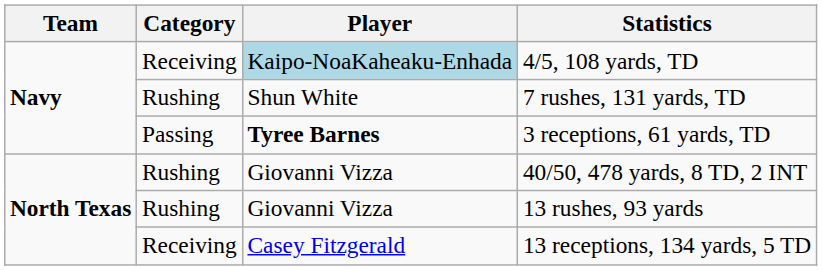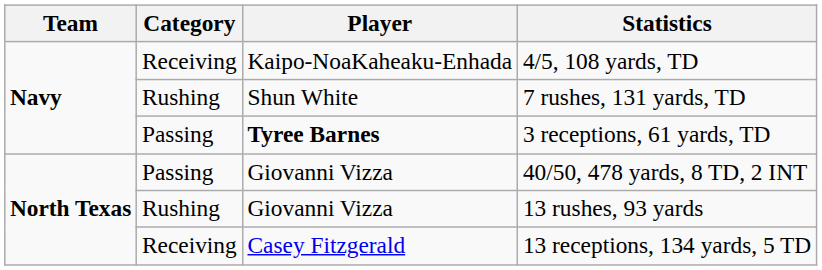(380, 60) lightblue background -> (380, 60) no background
(181, 171) Rushing -> (178, 171) Passing
